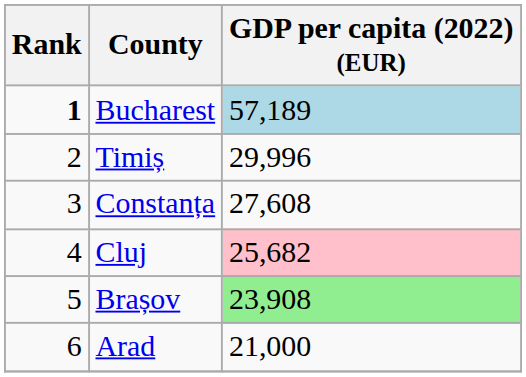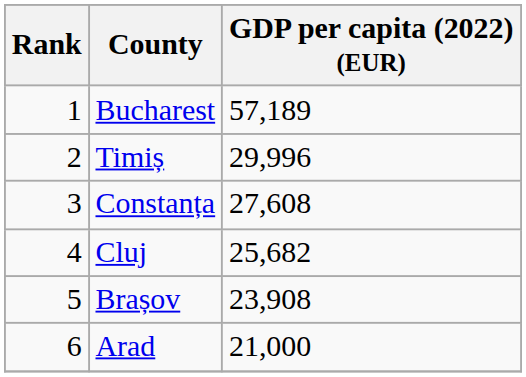(74, 109) bold -> (74, 109) normal
(270, 109) lightblue background -> (270, 109) no background
(270, 251) pink background -> (270, 251) no background
(270, 299) lightgreen background -> (270, 299) no background
